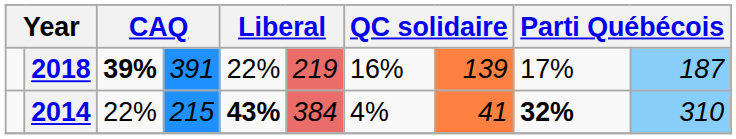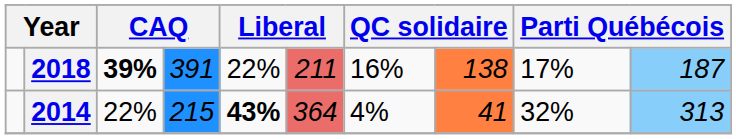(315, 69) 219 -> (316, 69) 211
(485, 69) 139 -> (485, 69) 138
(315, 111) 384 -> (315, 111) 364
(547, 111) bold -> (547, 111) normal
(702, 111) 310 -> (702, 111) 313
